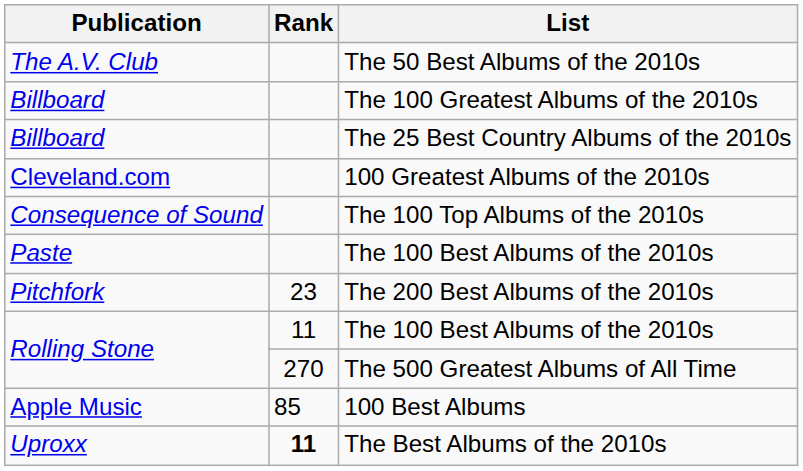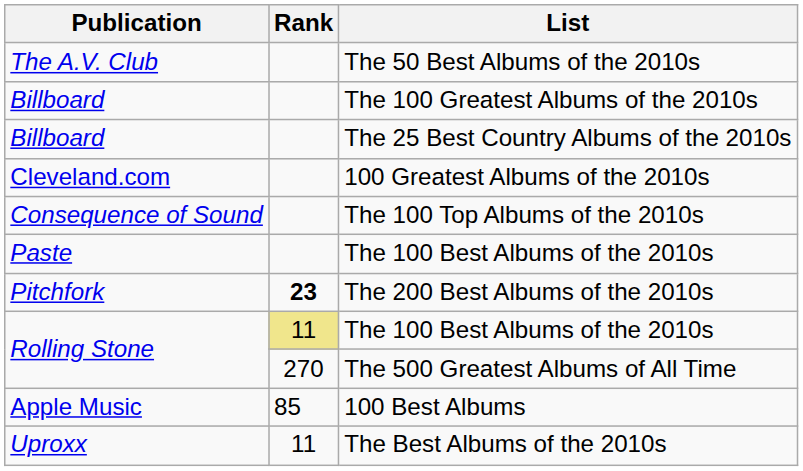(304, 291) normal -> (304, 291) bold
(304, 330) no background -> (304, 330) khaki background
(304, 445) bold -> (304, 445) normal
